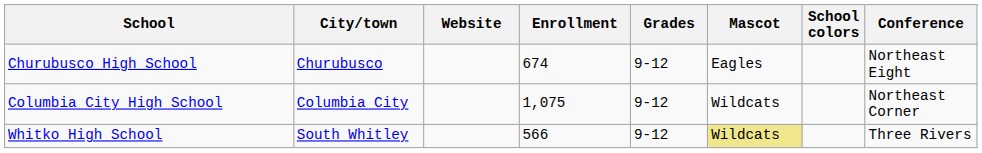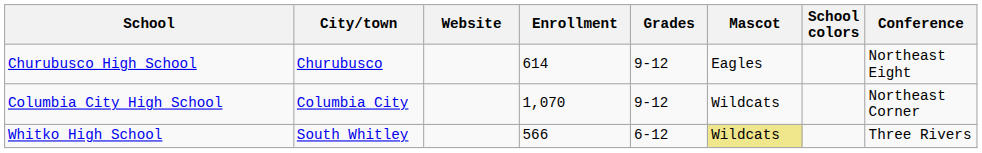(535, 64) 674 -> (535, 64) 614
(544, 104) 1,075 -> (544, 104) 1,070
(651, 136) 9-12 -> (651, 136) 6-12
